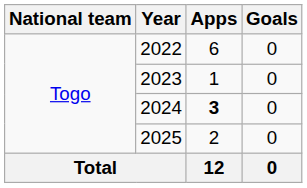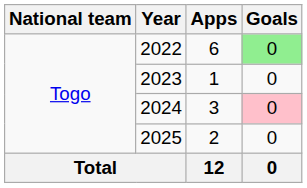(272, 49) no background -> (272, 49) lightgreen background
(214, 108) bold -> (214, 108) normal
(272, 108) no background -> (272, 108) pink background
